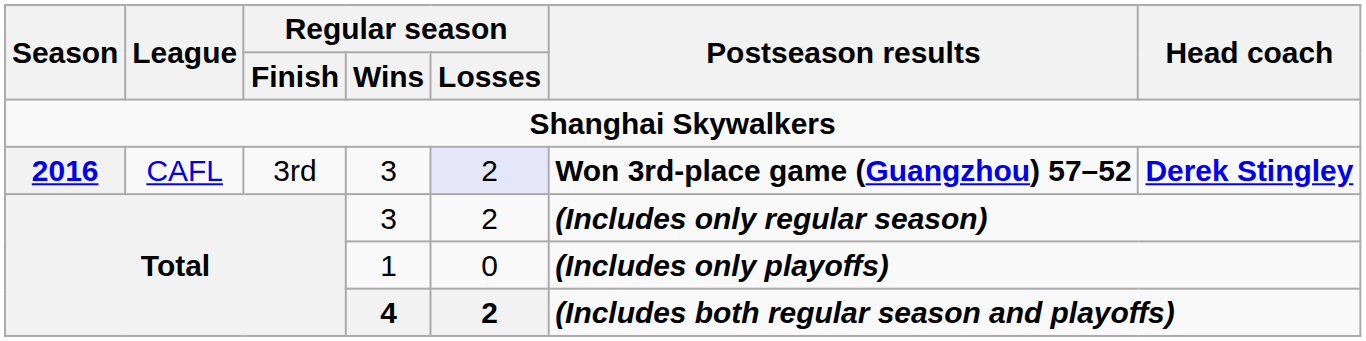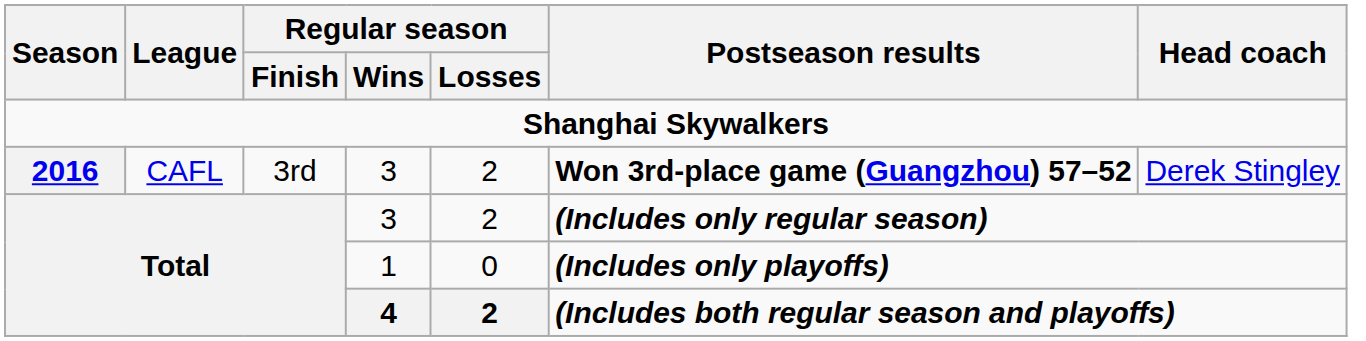(490, 171) lavender background -> (490, 171) no background
(1249, 171) bold -> (1243, 171) normal
